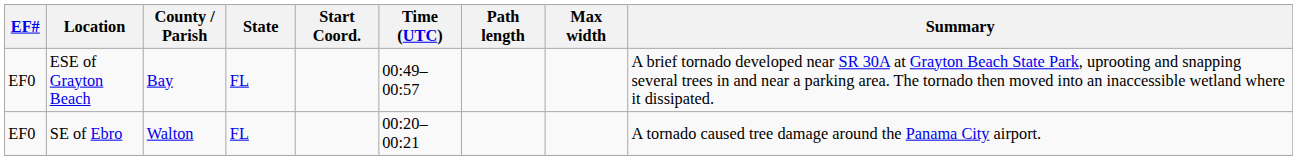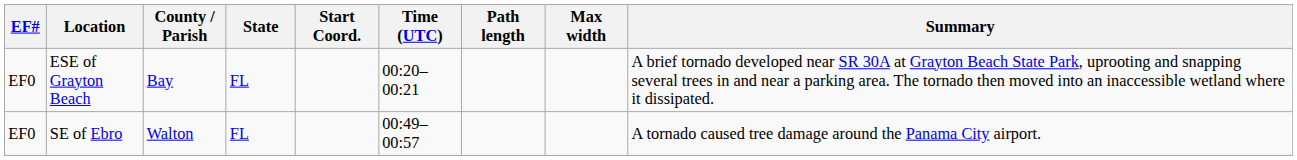(405, 80) 00:49–00:57 -> (405, 80) 00:20–00:21
(405, 133) 00:20–00:21 -> (405, 133) 00:49–00:57
